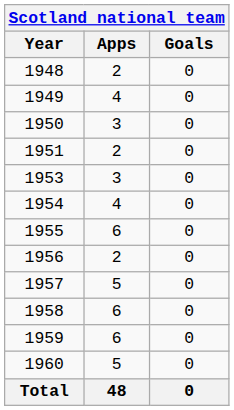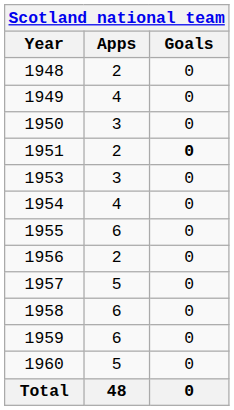(189, 151) normal -> (189, 151) bold
